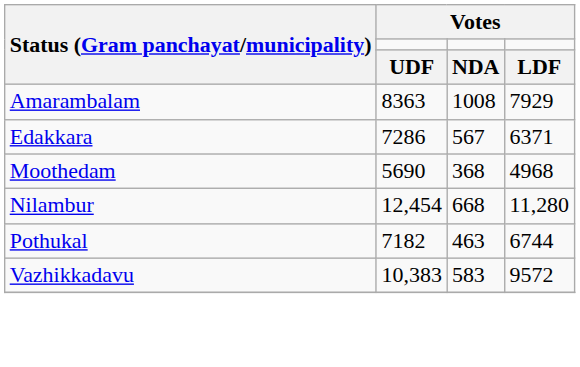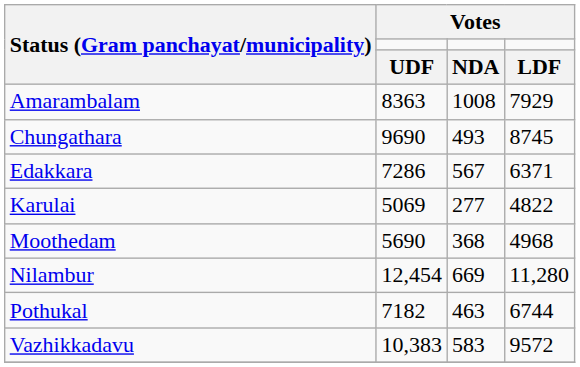+ row: (66, 136)
+ row: (43, 205)
(468, 205) 668 -> (468, 275) 669
